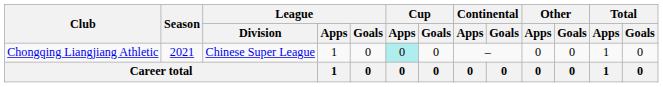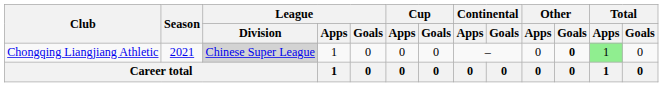(260, 52) no background -> (260, 52) lightgrey background
(402, 52) paleturquoise background -> (402, 52) no background
(572, 52) normal -> (572, 52) bold
(606, 52) no background -> (606, 52) lightgreen background
